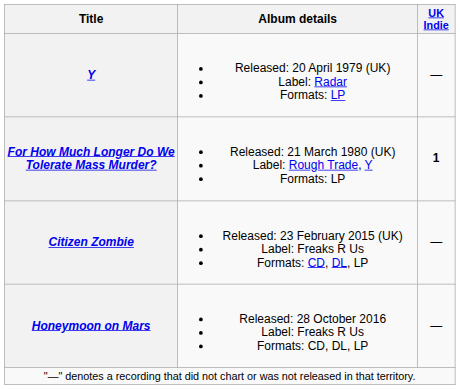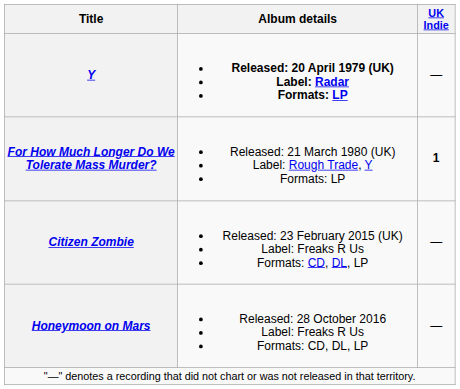(298, 82) normal -> (298, 82) bold
